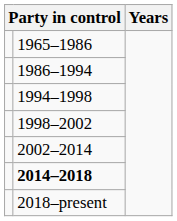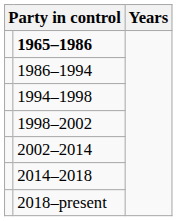(55, 44) normal -> (55, 44) bold
(55, 176) bold -> (55, 176) normal
